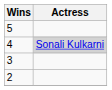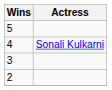(70, 45) lightgrey background -> (70, 45) no background
